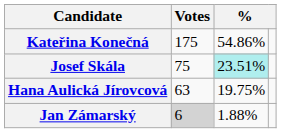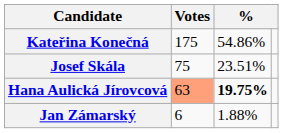(241, 66) paleturquoise background -> (241, 66) no background
(182, 90) no background -> (182, 90) lightsalmon background
(241, 90) normal -> (242, 90) bold
(178, 115) lightgrey background -> (178, 115) no background
